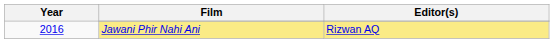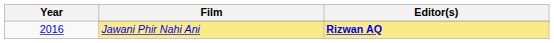(353, 30) normal -> (354, 30) bold
